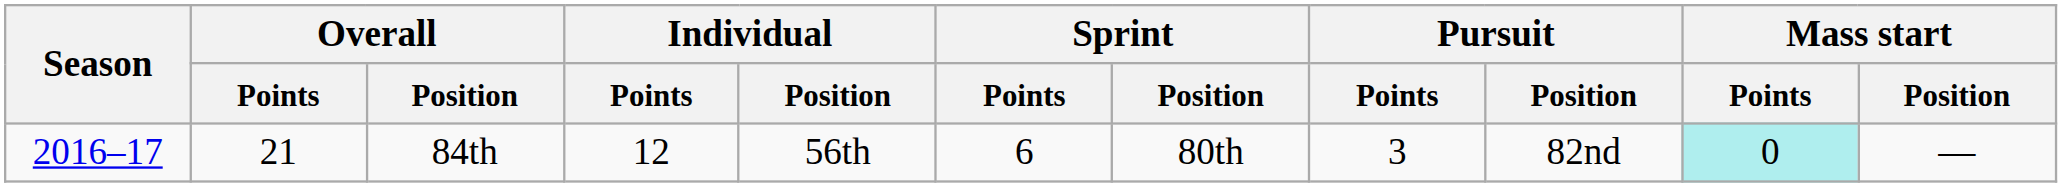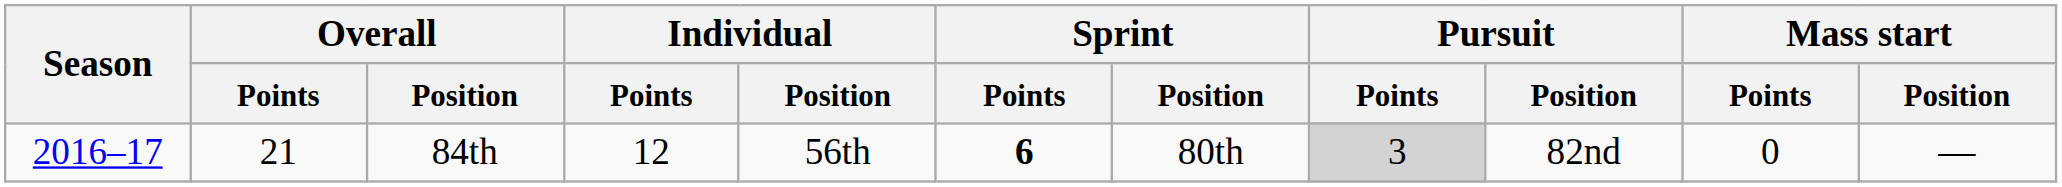(1024, 151) normal -> (1024, 151) bold
(1397, 151) no background -> (1397, 151) lightgrey background
(1770, 151) paleturquoise background -> (1770, 151) no background
